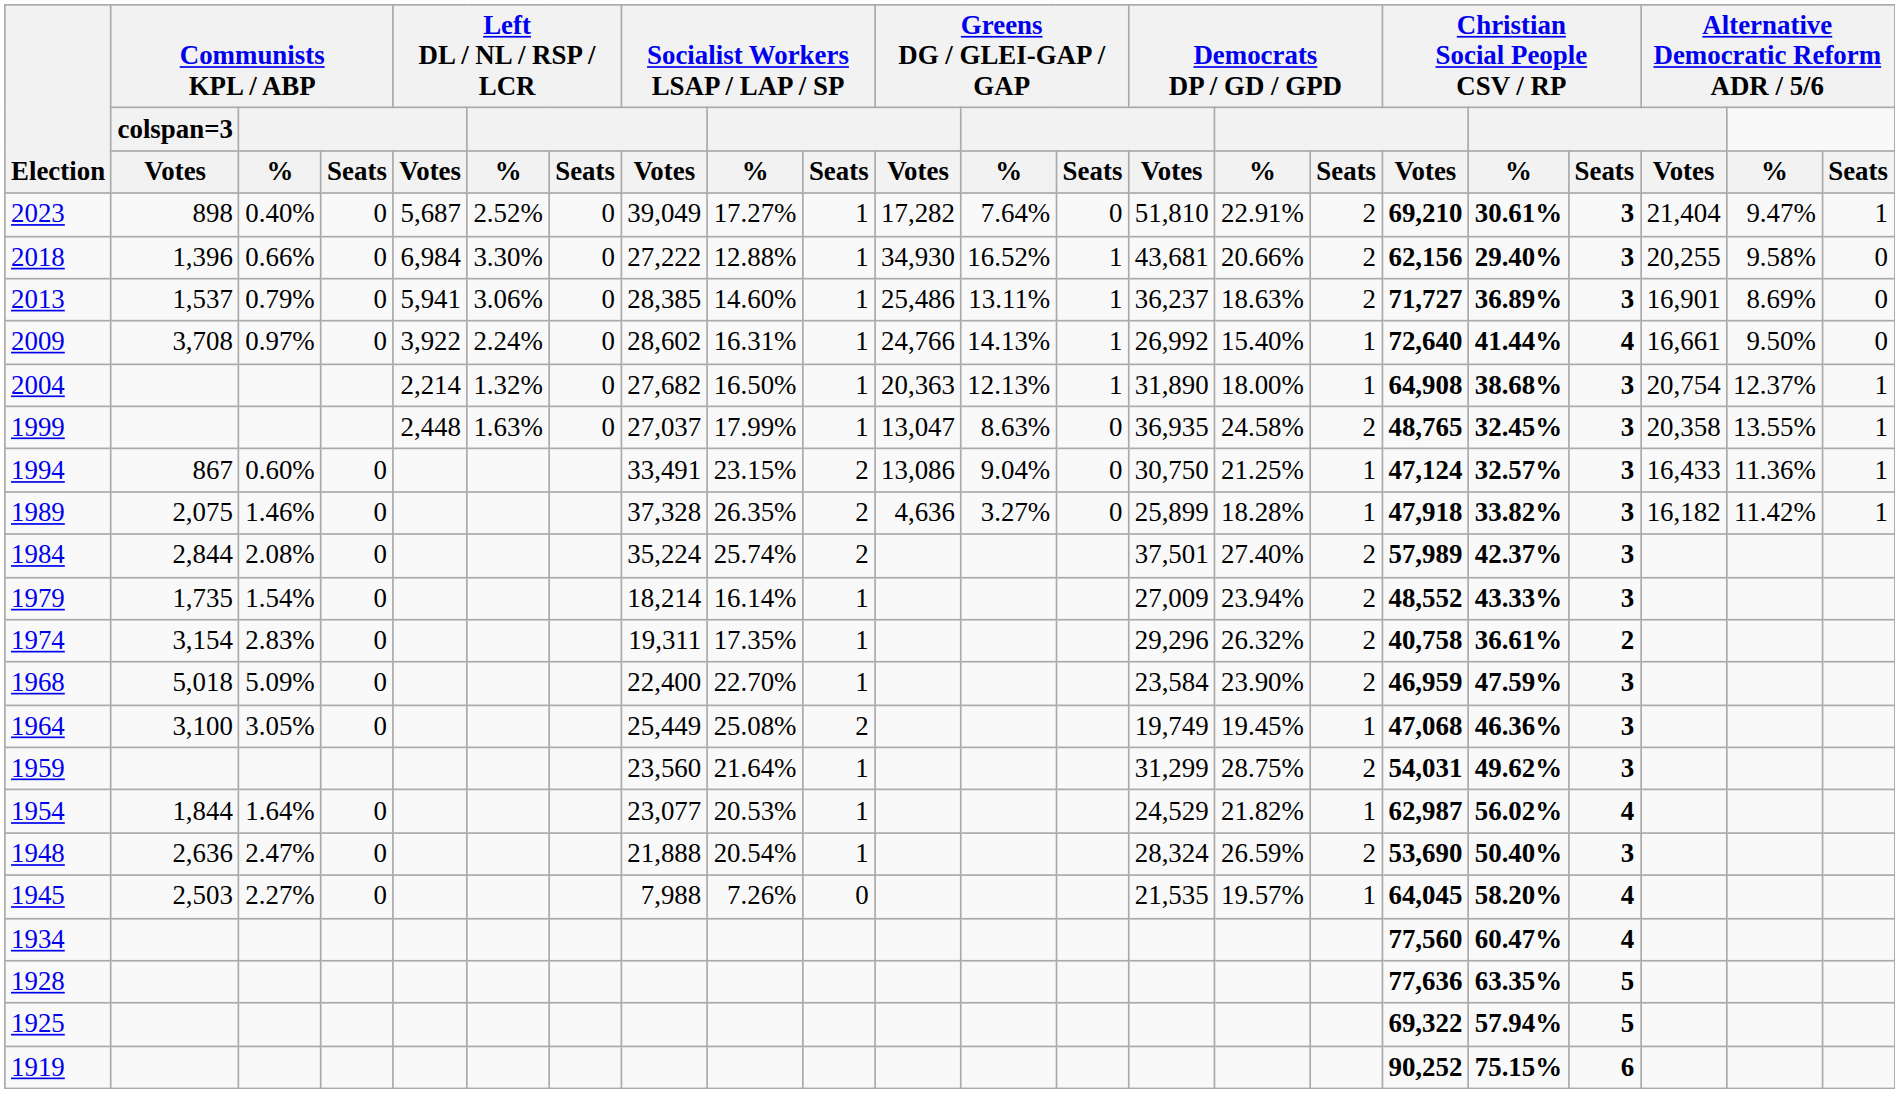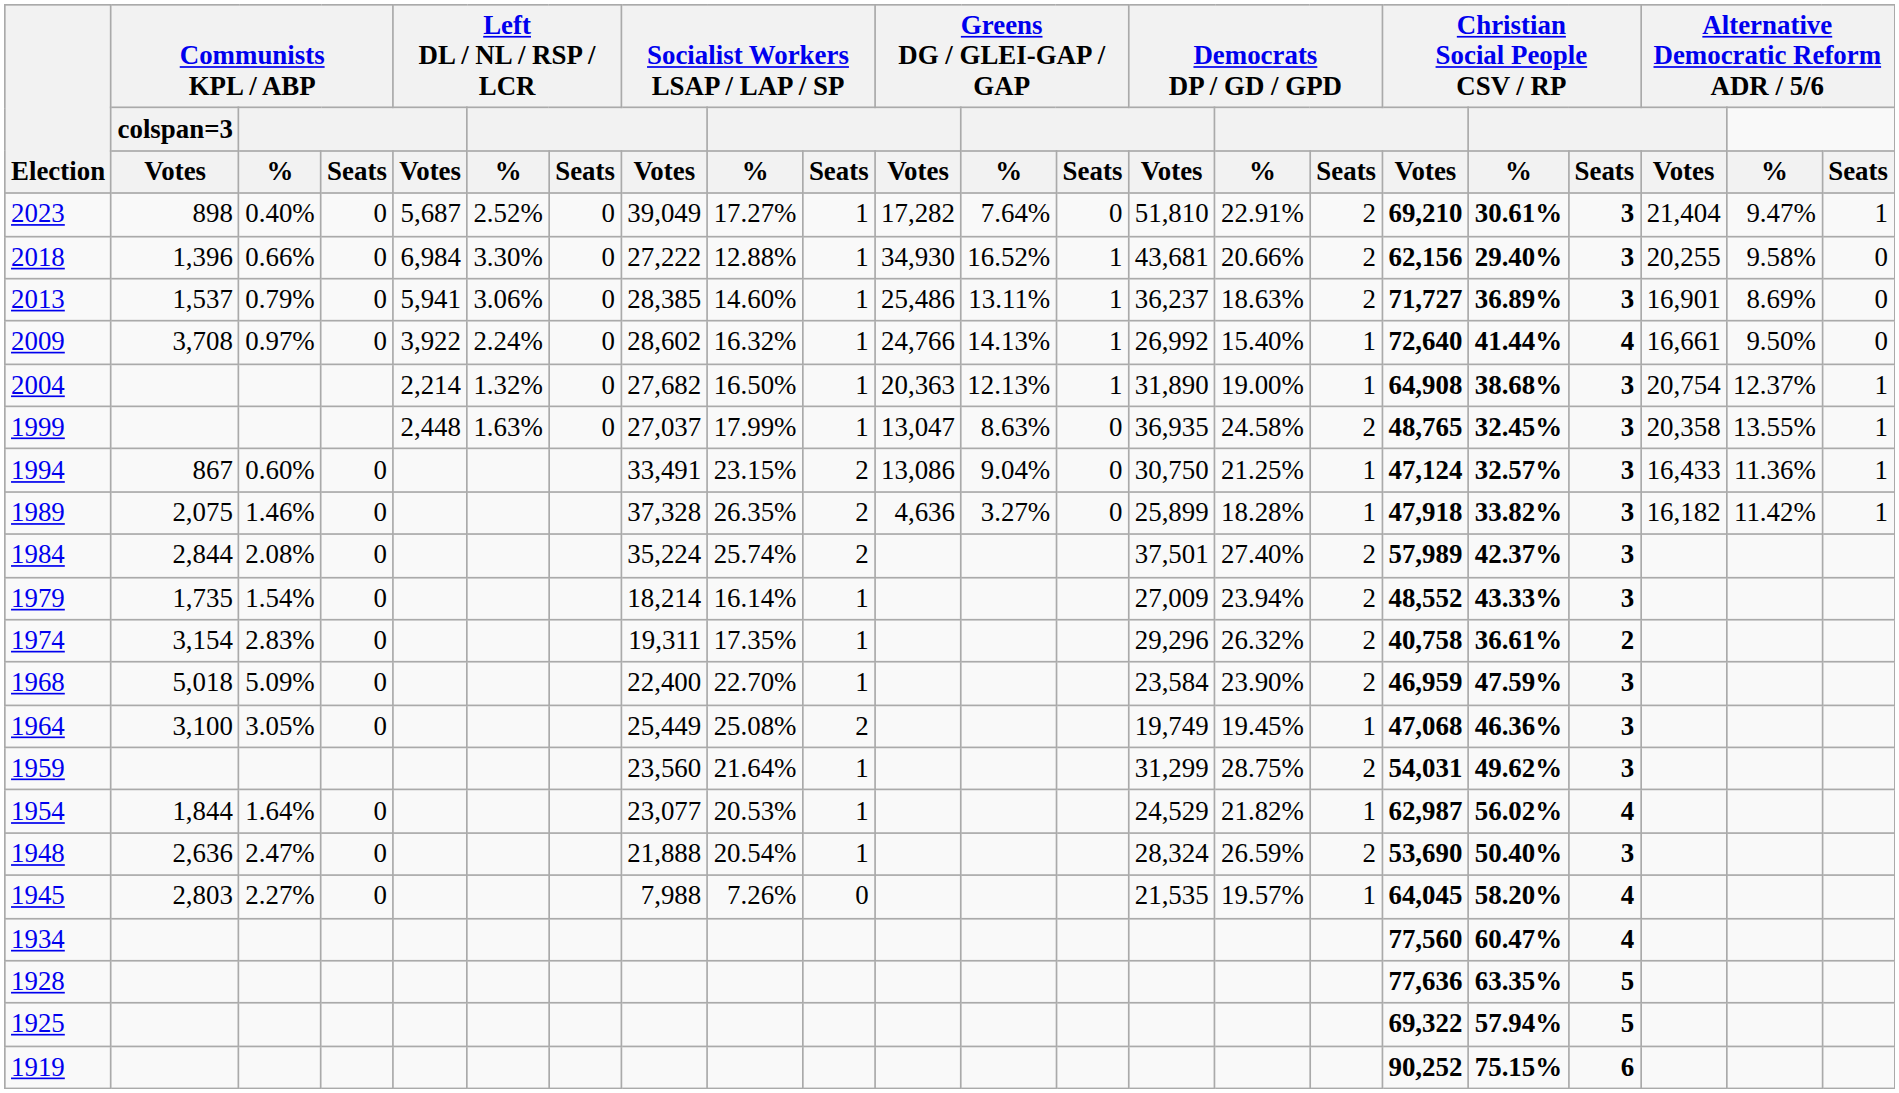(755, 342) 16.31% -> (755, 342) 16.32%
(1262, 384) 18.00% -> (1262, 384) 19.00%
(203, 896) 2,503 -> (203, 896) 2,803
